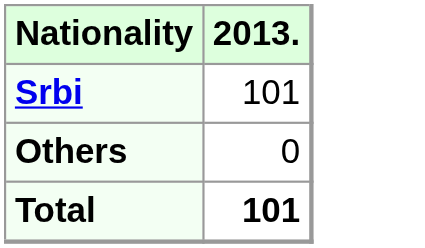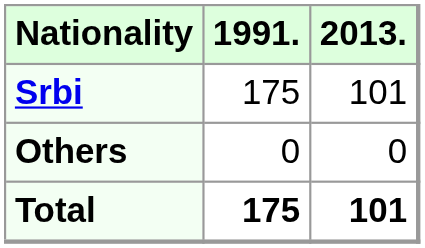+ column: (256, 33)
